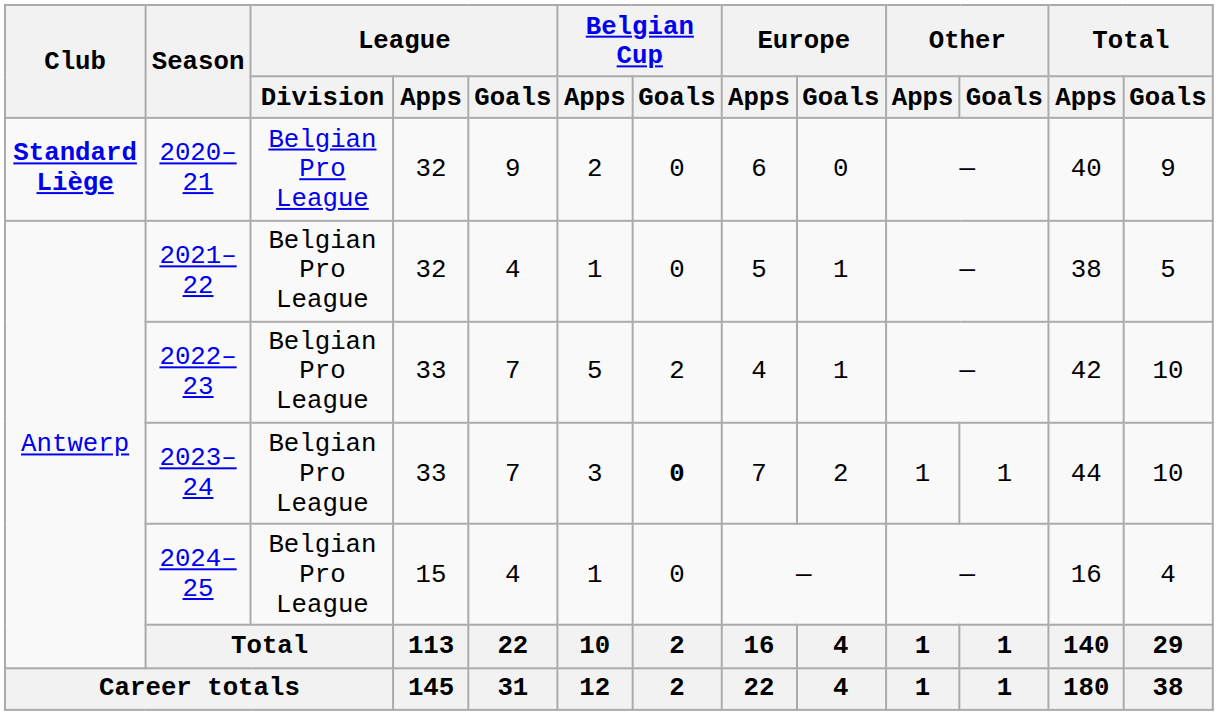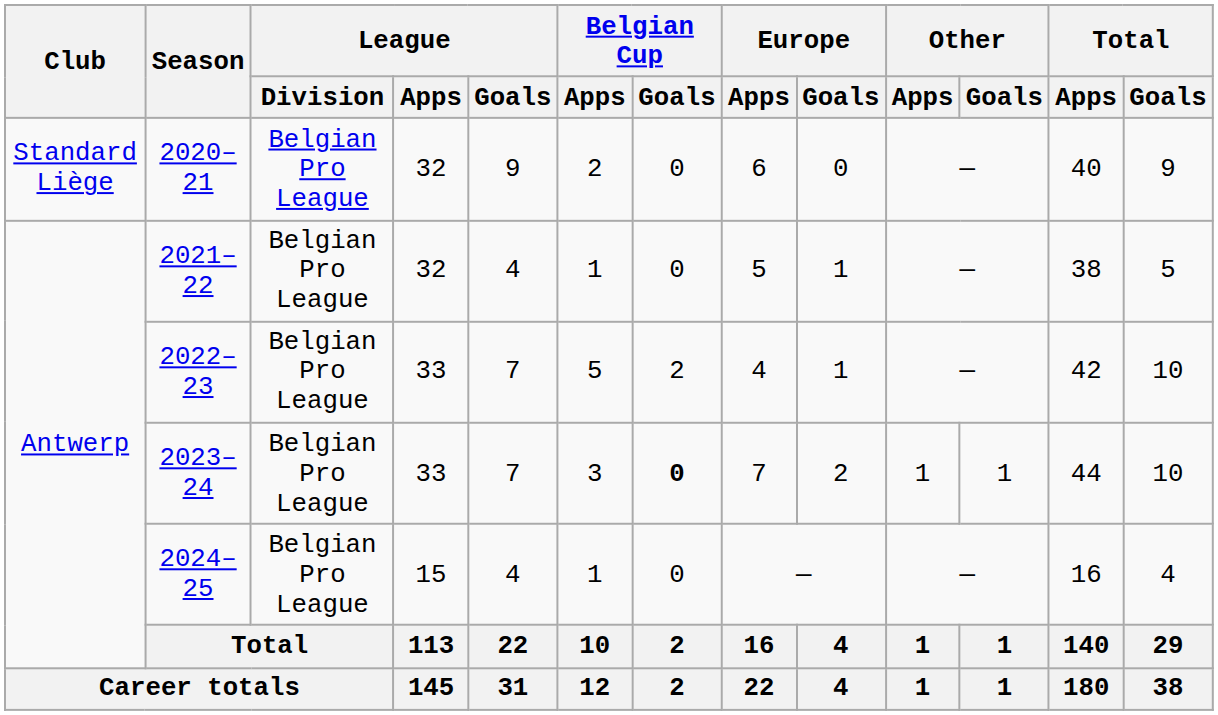(75, 169) bold -> (75, 169) normal
